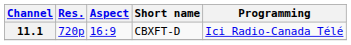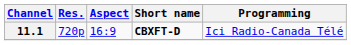(157, 31) normal -> (157, 31) bold
